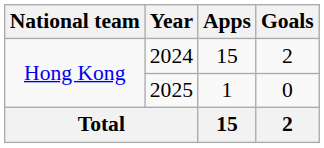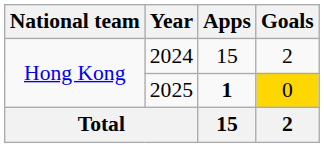(227, 90) normal -> (227, 90) bold
(287, 90) no background -> (287, 90) gold background
